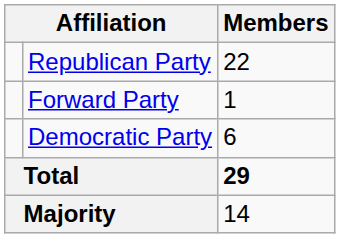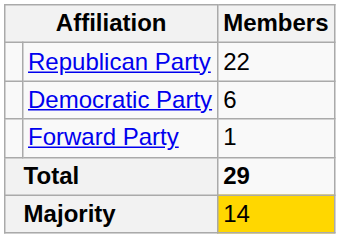rows swapped: (120, 137) <-> (103, 99)
(236, 213) no background -> (236, 213) gold background
